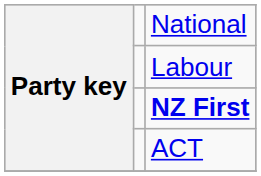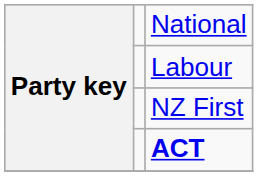(200, 107) bold -> (197, 107) normal
(177, 149) normal -> (178, 149) bold
